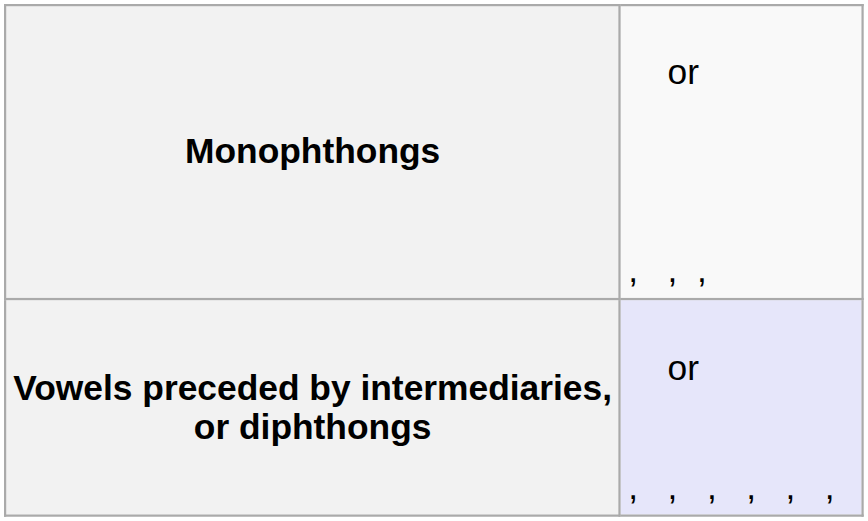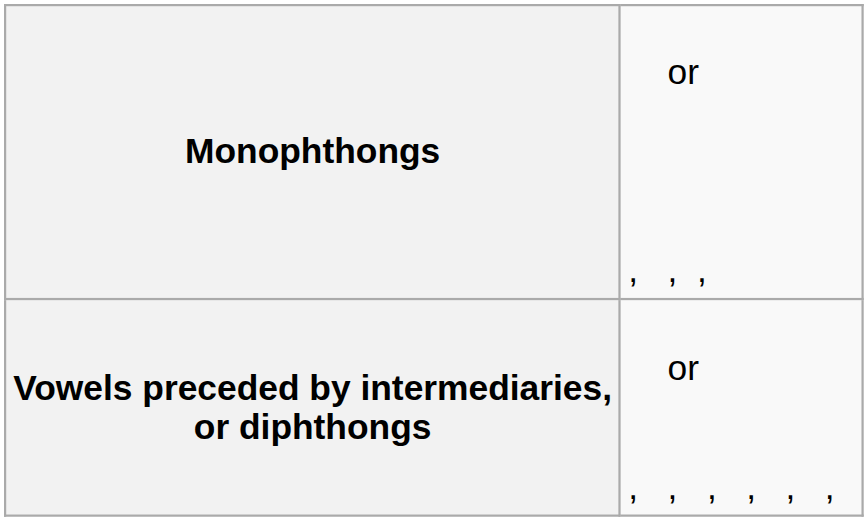(741, 406) lavender background -> (741, 406) no background
